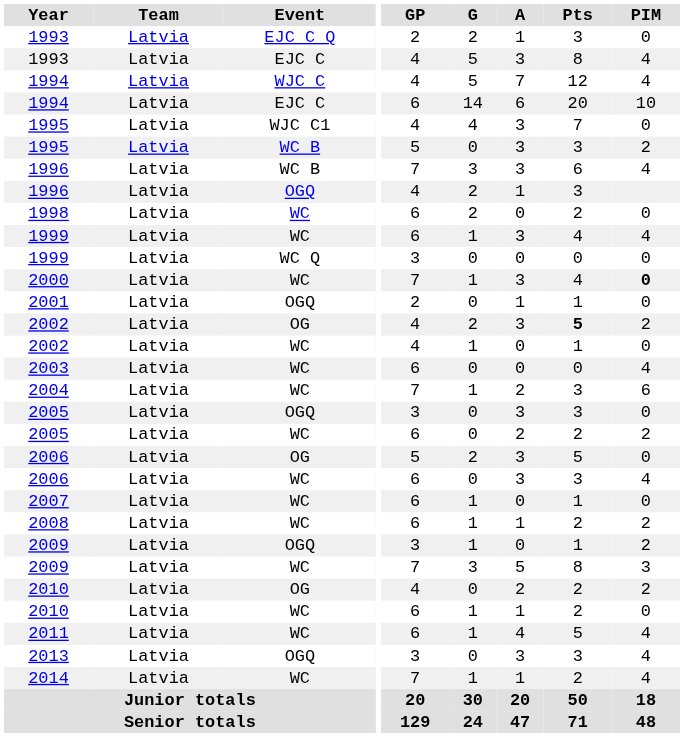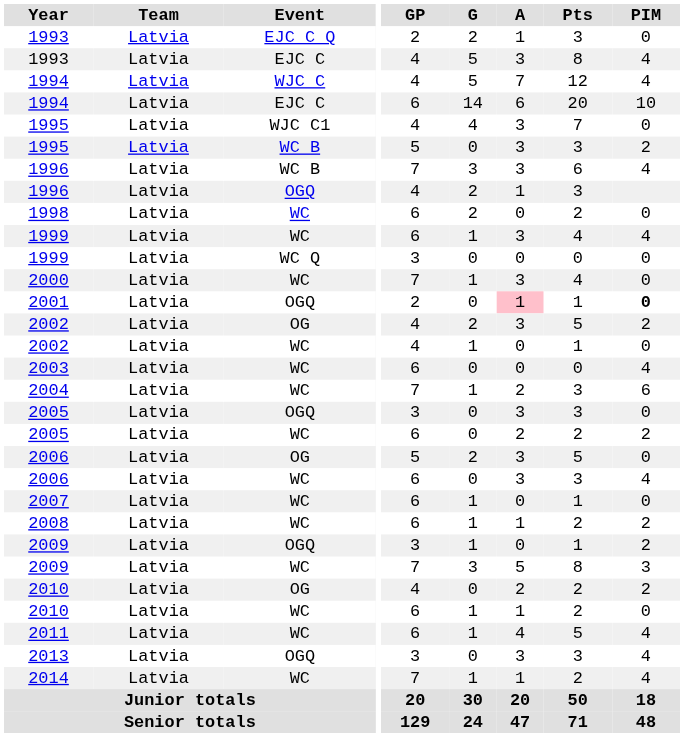(646, 280) bold -> (646, 280) normal
(520, 302) no background -> (520, 302) pink background
(646, 302) normal -> (646, 302) bold
(578, 324) bold -> (578, 324) normal
